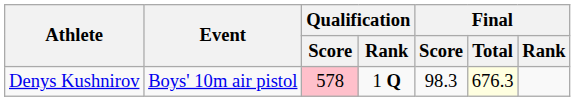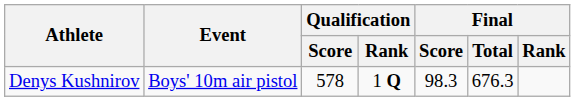(330, 81) pink background -> (330, 81) no background
(493, 81) lightyellow background -> (493, 81) no background
